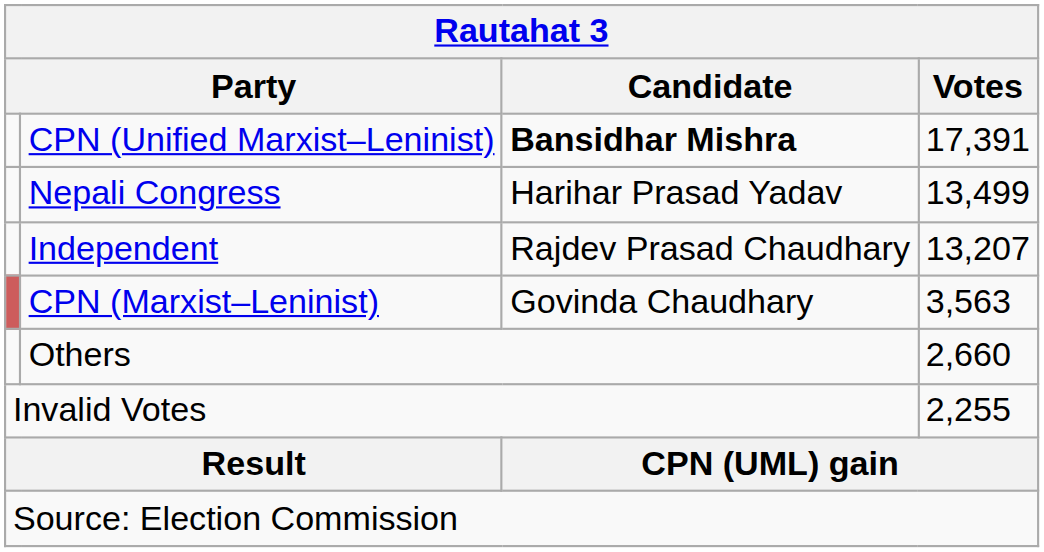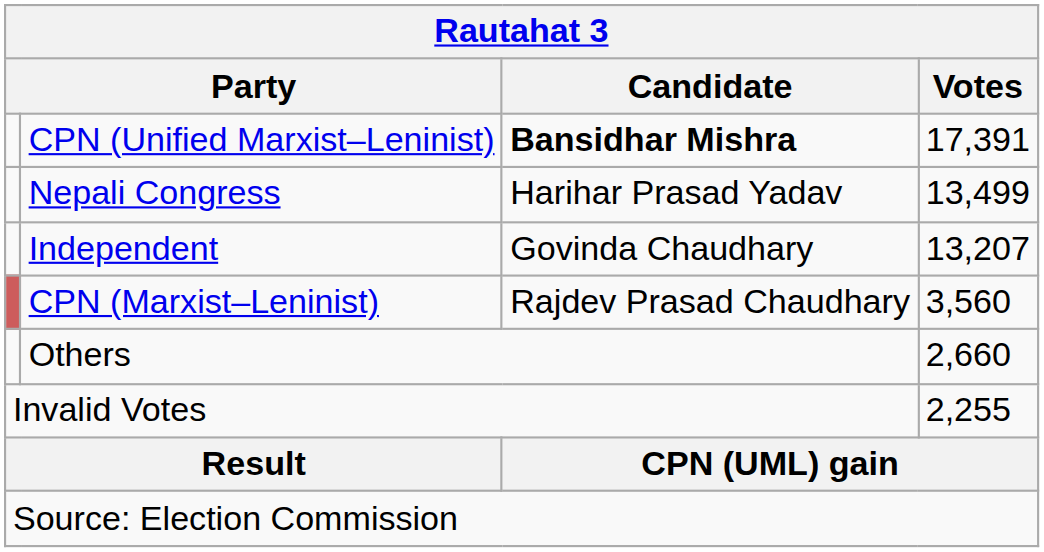(710, 247) Rajdev Prasad Chaudhary -> (662, 247) Govinda Chaudhary
(662, 301) Govinda Chaudhary -> (710, 301) Rajdev Prasad Chaudhary
(968, 301) 3,563 -> (968, 301) 3,560
